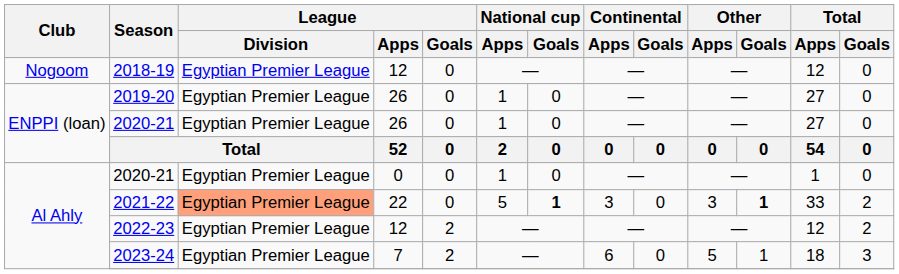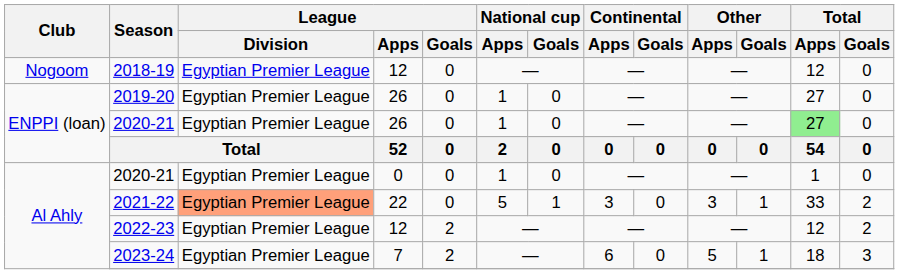(815, 123) no background -> (815, 123) lightgreen background
(556, 202) bold -> (556, 202) normal
(764, 202) bold -> (764, 202) normal
